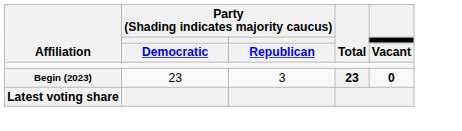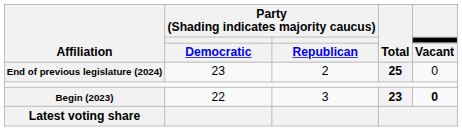+ row: (85, 72)
(175, 77) 23 -> (218, 96) 22
